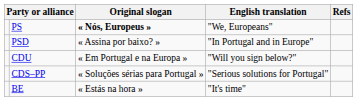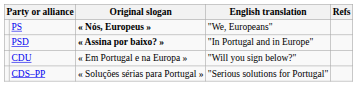(119, 42) normal -> (121, 42) bold
- row: (18, 88)
